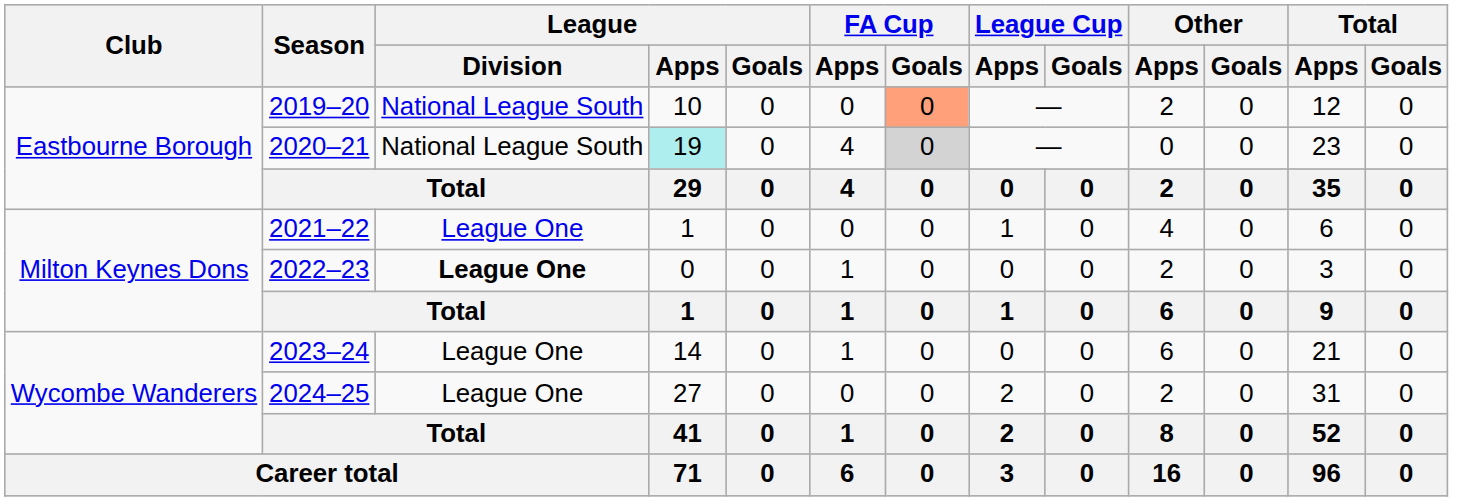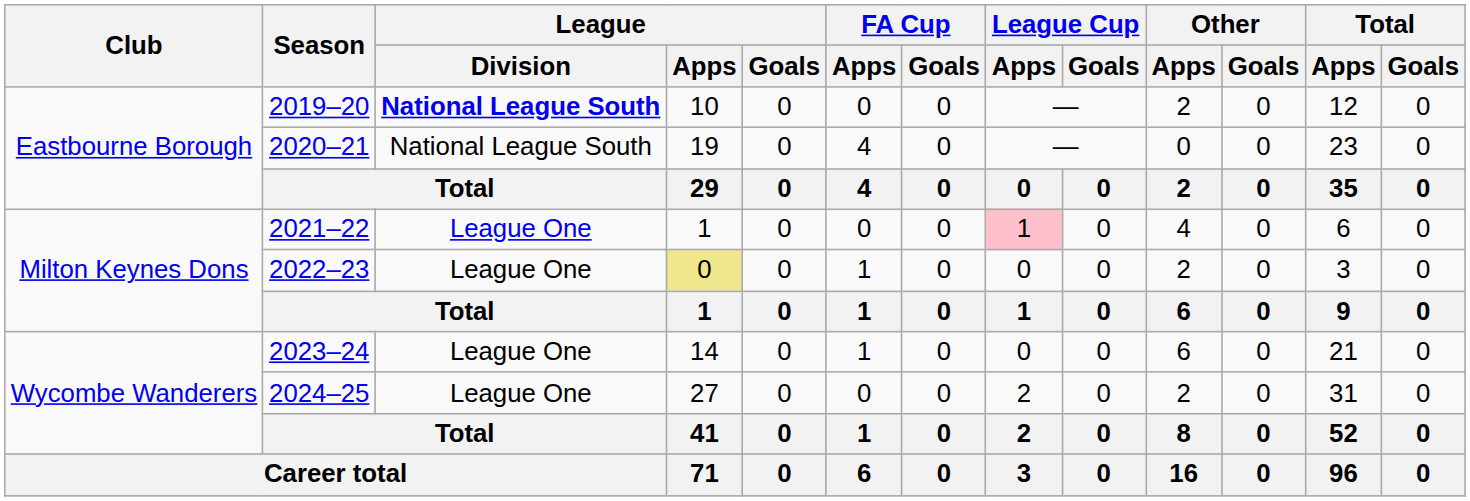(512, 106) normal -> (521, 106) bold
(927, 106) lightsalmon background -> (944, 106) no background
(687, 147) paleturquoise background -> (704, 147) no background
(927, 147) lightgrey background -> (944, 147) no background
(1007, 229) no background -> (1024, 229) pink background
(512, 270) bold -> (521, 270) normal
(687, 270) no background -> (704, 270) khaki background
